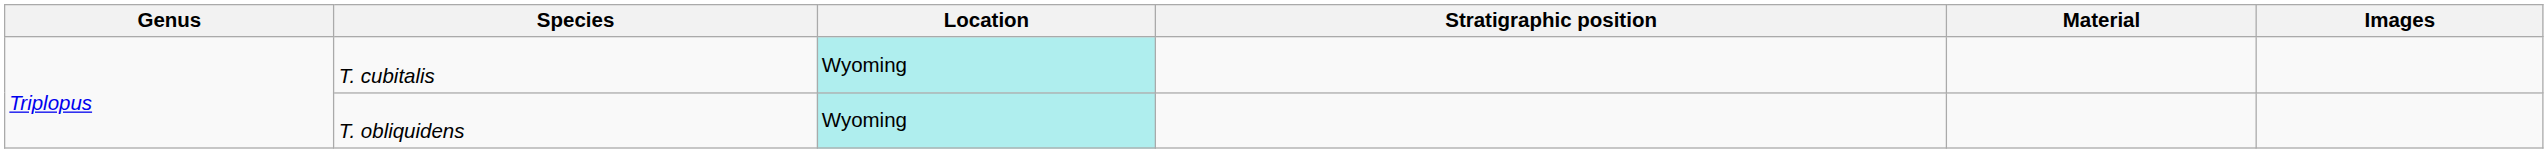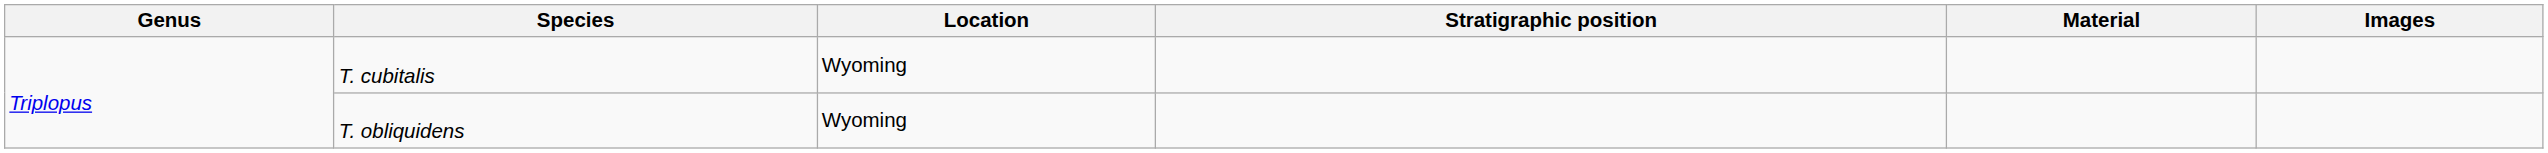(864, 64) paleturquoise background -> (864, 64) no background
(864, 120) paleturquoise background -> (864, 120) no background
